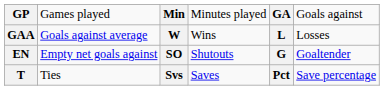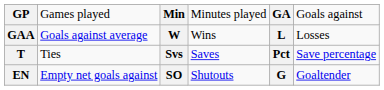rows swapped: (21, 75) <-> (21, 55)
